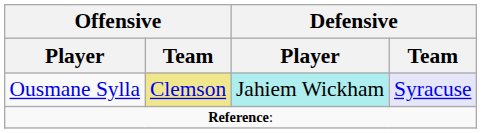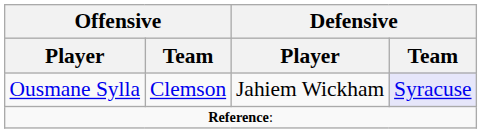(188, 89) khaki background -> (188, 89) no background
(310, 89) paleturquoise background -> (310, 89) no background
